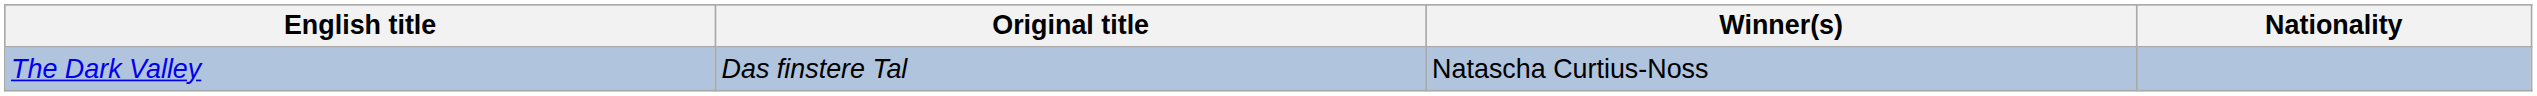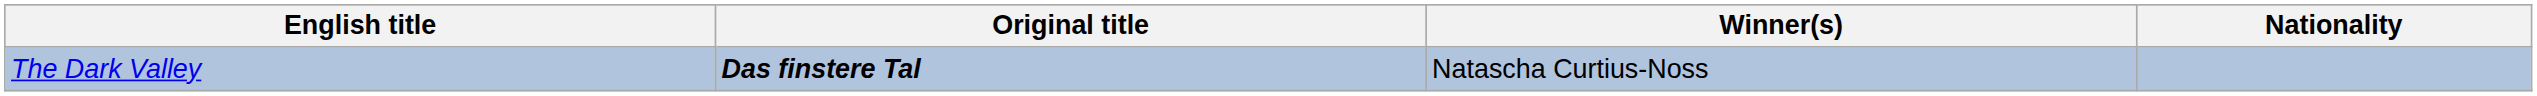(814, 68) normal -> (821, 68) bold
